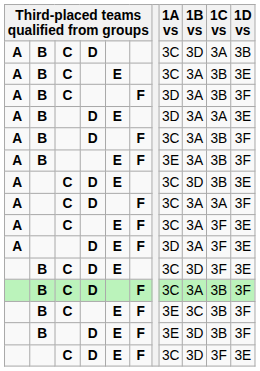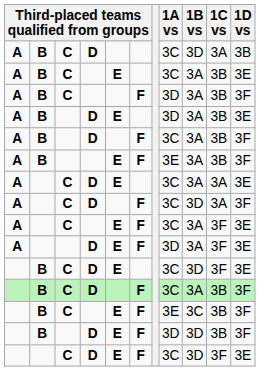(219, 117) 3A -> (219, 117) 3B
(195, 182) 3D -> (195, 182) 3A
(219, 182) 3B -> (219, 182) 3A
(195, 203) 3A -> (195, 203) 3D
(171, 333) 3E -> (171, 333) 3D
